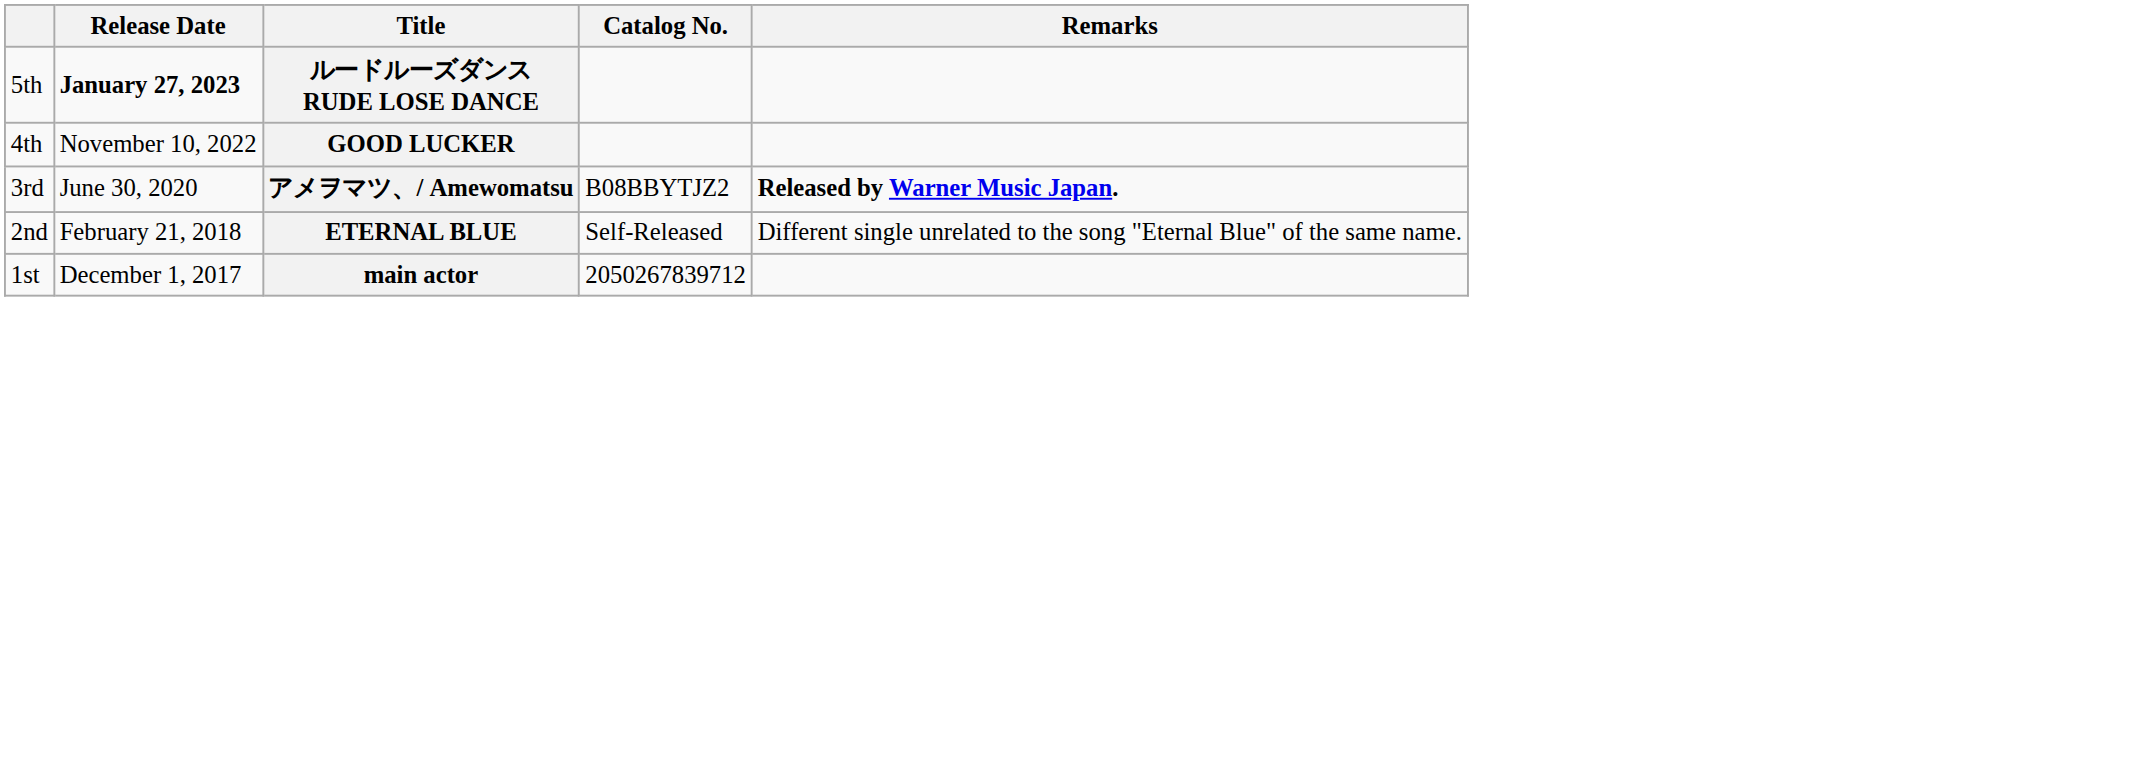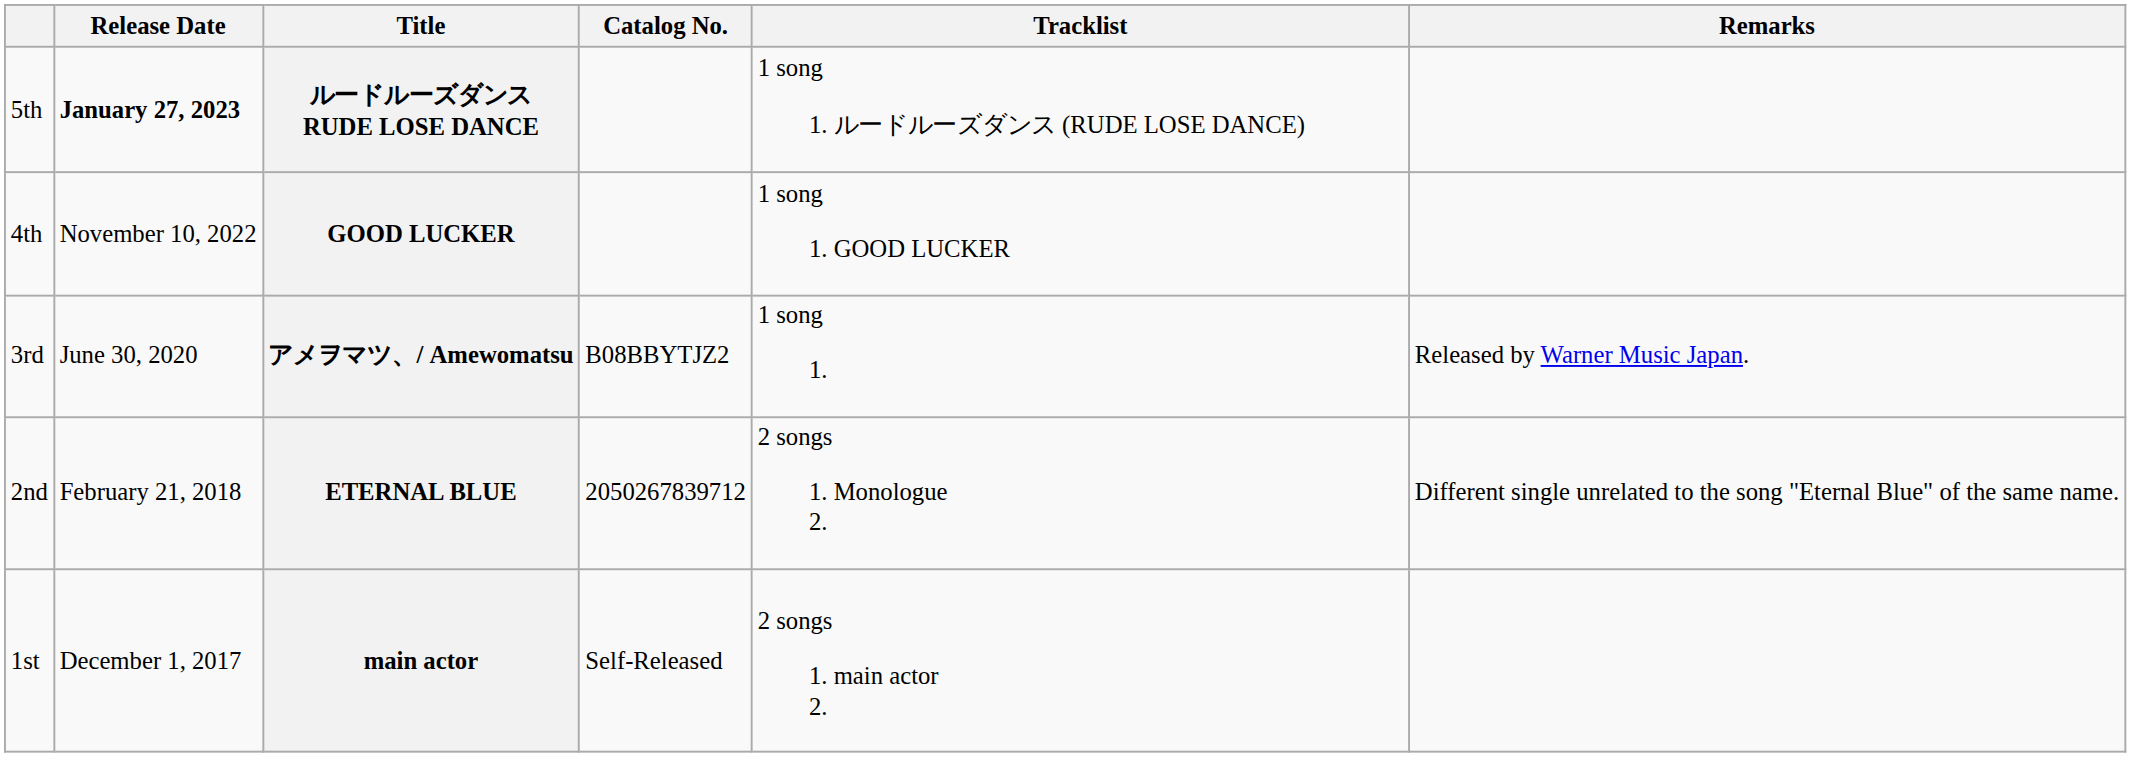+ column: (1080, 25)
(938, 188) bold -> (1582, 355) normal
(654, 232) Self-Released -> (666, 492) 2050267839712
(666, 274) 2050267839712 -> (654, 660) Self-Released
